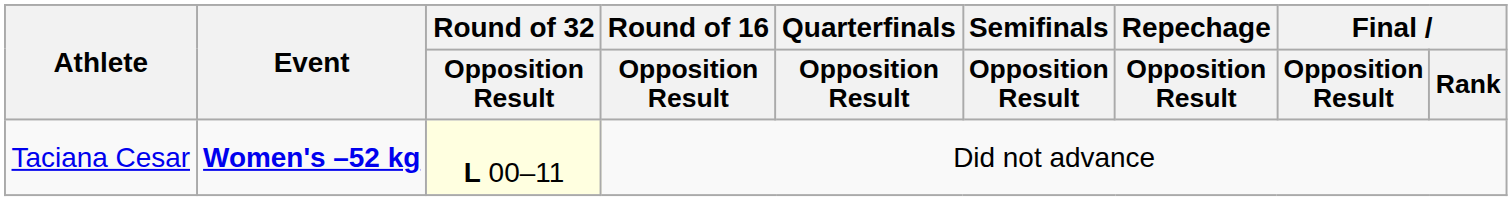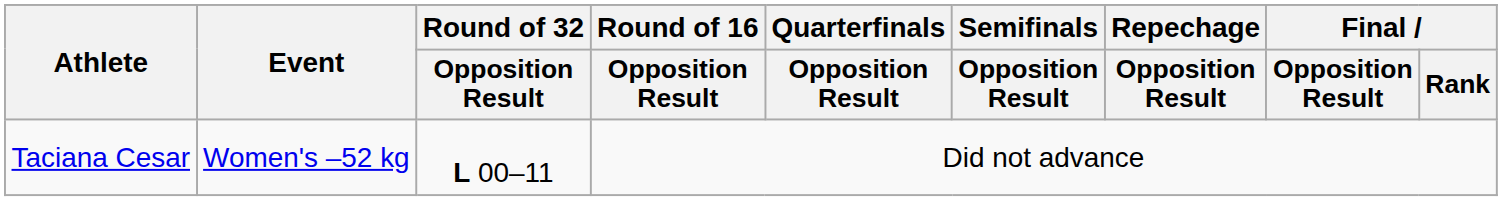(312, 158) bold -> (306, 158) normal
(514, 173) lightyellow background -> (503, 173) no background
